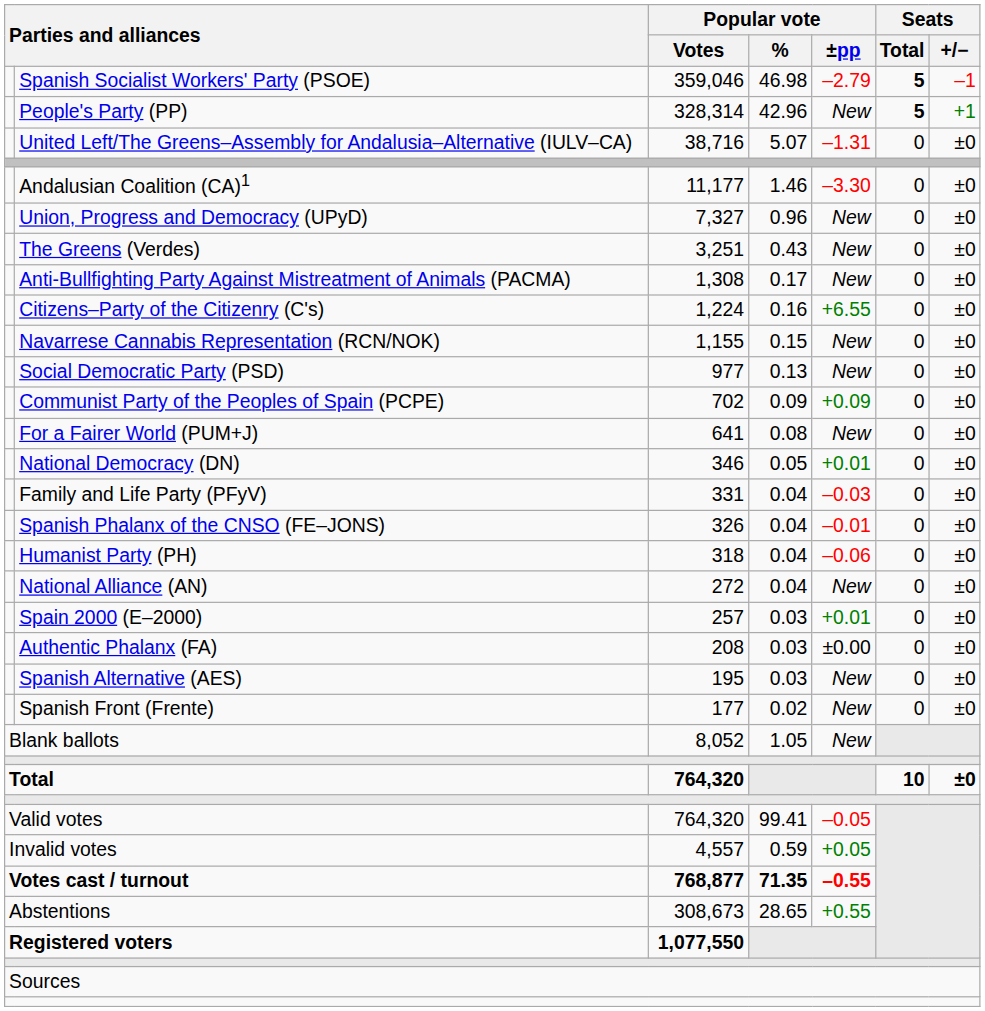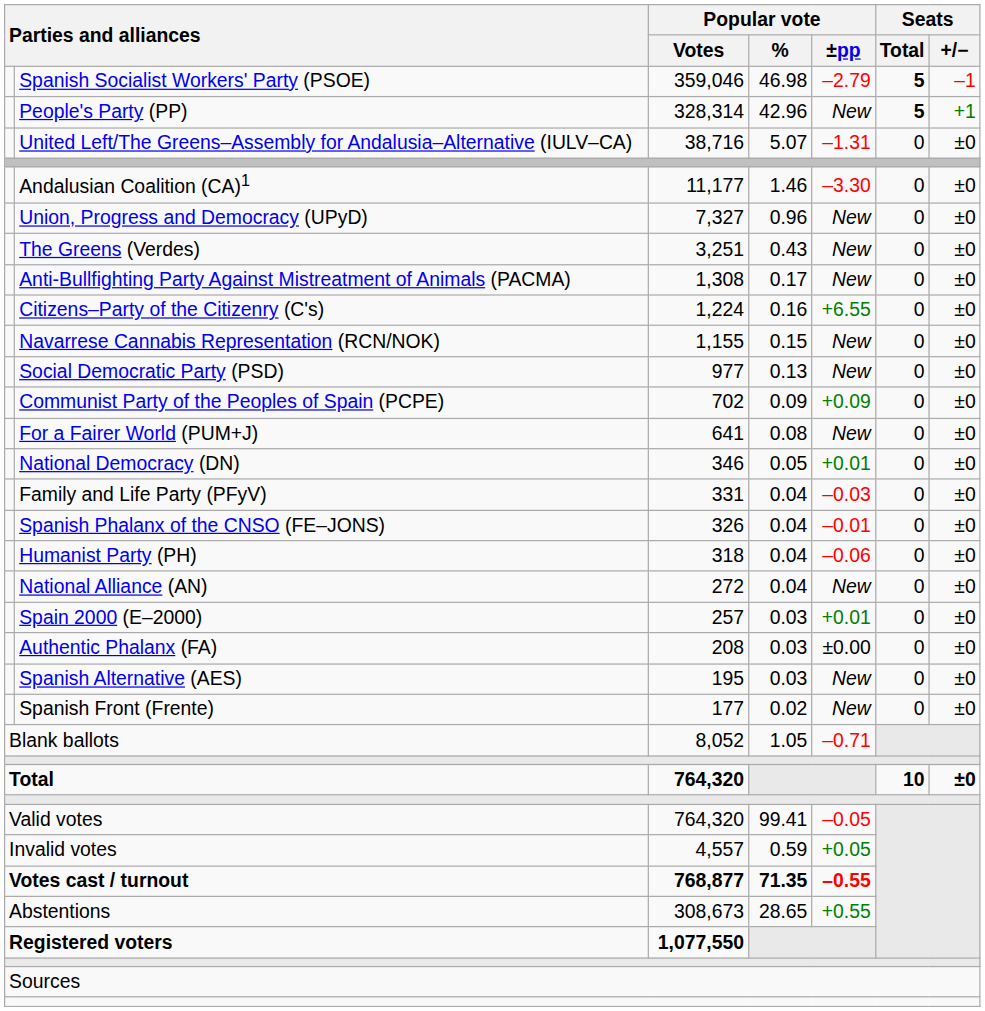(851, 740) New -> (847, 740) –0.71
